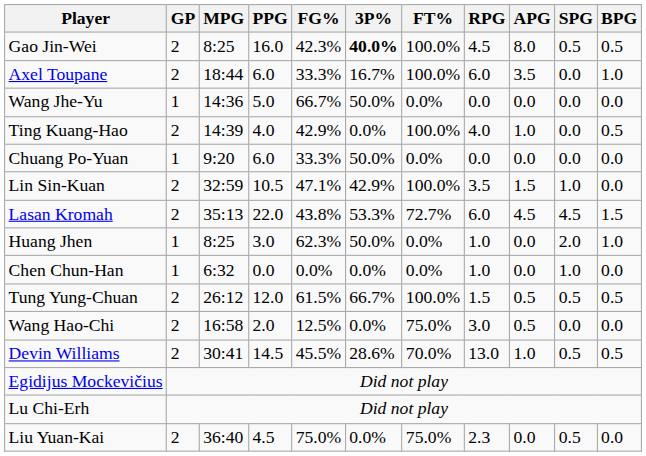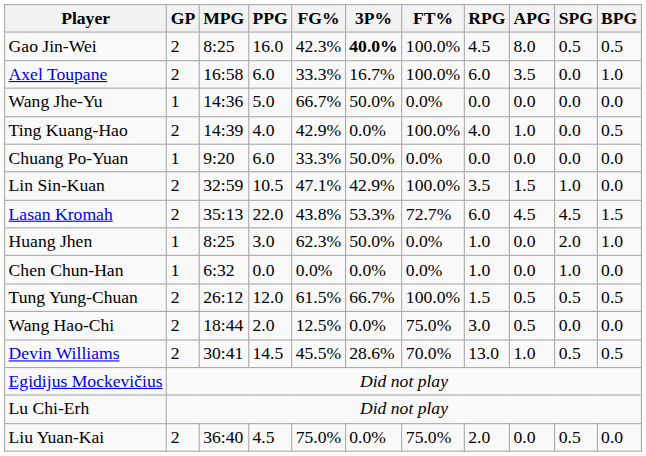(223, 74) 18:44 -> (223, 74) 16:58
(223, 325) 16:58 -> (223, 325) 18:44
(479, 437) 2.3 -> (479, 437) 2.0
